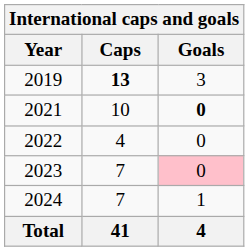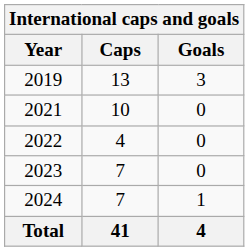(120, 79) bold -> (120, 79) normal
(201, 110) bold -> (201, 110) normal
(201, 170) pink background -> (201, 170) no background
